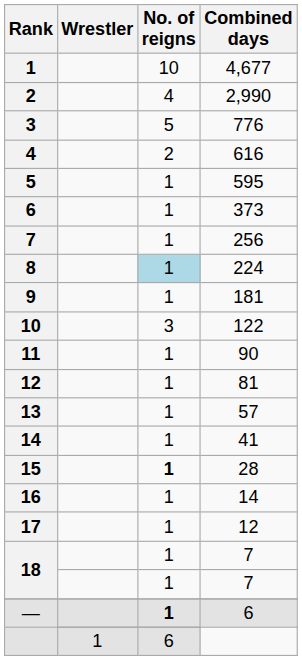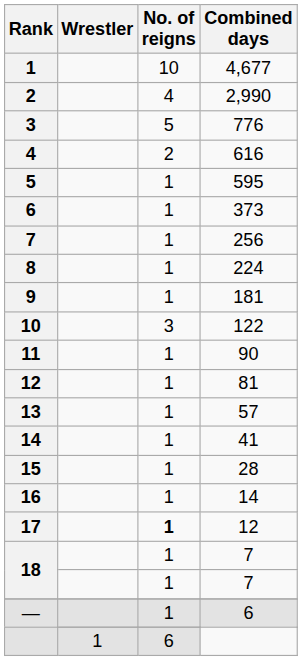(169, 268) lightblue background -> (169, 268) no background
(169, 469) bold -> (169, 469) normal
(169, 526) normal -> (169, 526) bold
(169, 612) bold -> (169, 612) normal
